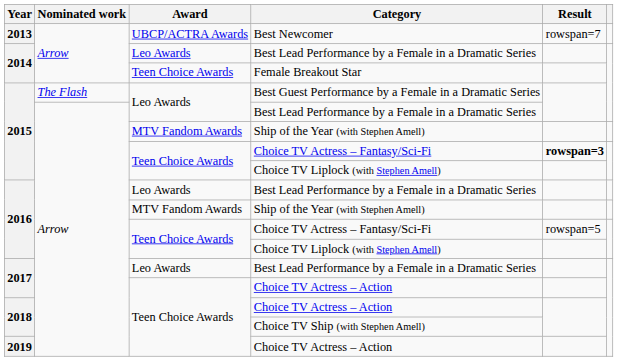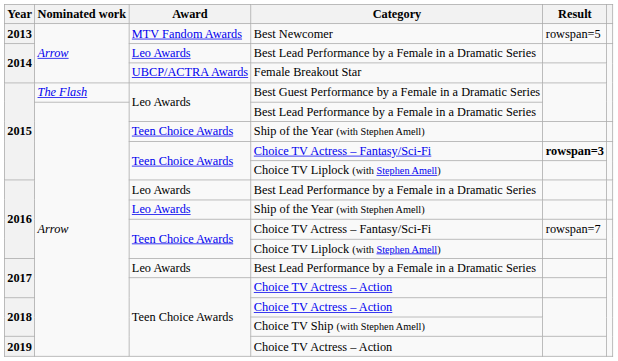(190, 33) UBCP/ACTRA Awards -> (187, 33) MTV Fandom Awards
(573, 33) rowspan=7 -> (573, 33) rowspan=5
(183, 72) Teen Choice Awards -> (190, 72) UBCP/ACTRA Awards
(187, 131) MTV Fandom Awards -> (183, 131) Teen Choice Awards
(187, 209) MTV Fandom Awards -> (161, 209) Leo Awards
(573, 229) rowspan=5 -> (573, 229) rowspan=7
